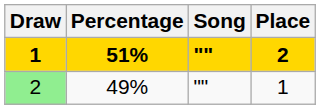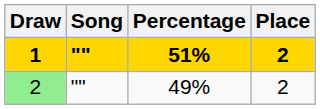columns swapped: (220, 21) <-> (127, 21)
(283, 87) 1 -> (283, 87) 2
